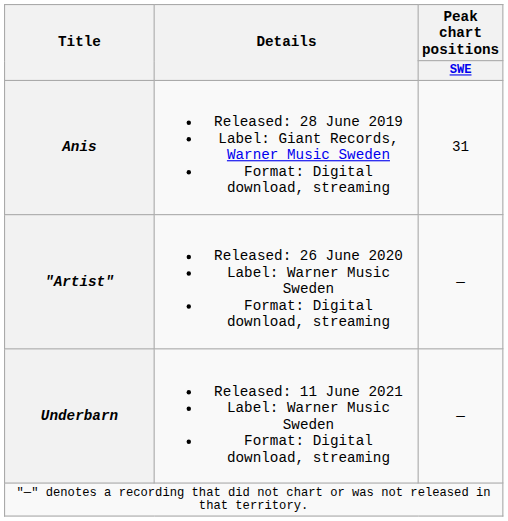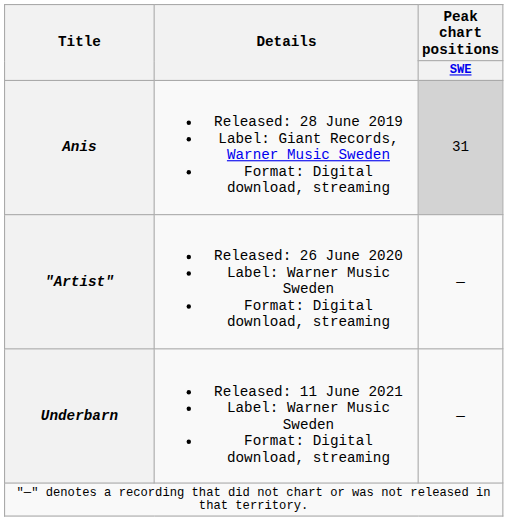(461, 147) no background -> (461, 147) lightgrey background
